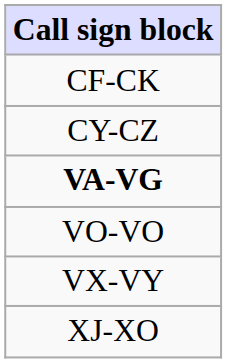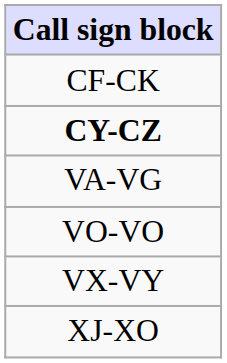(113, 130) normal -> (113, 130) bold
(113, 180) bold -> (113, 180) normal
